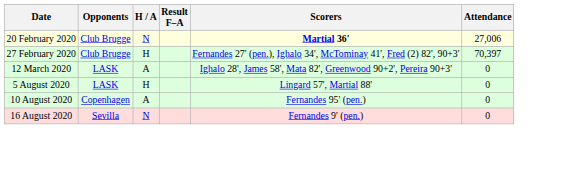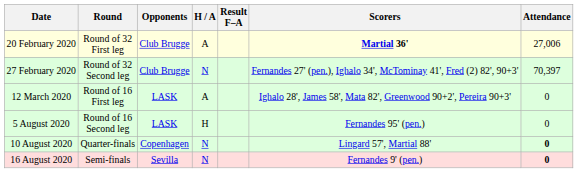+ column: (108, 17)
(146, 38) N -> (205, 44) A
(146, 54) H -> (205, 70) N
(326, 85) Lingard 57', Martial 88' -> (385, 123) Fernandes 95' (pen.)
(146, 100) A -> (205, 144) N
(326, 100) Fernandes 95' (pen.) -> (385, 144) Lingard 57', Martial 88'
(488, 100) normal -> (547, 144) bold
(488, 116) normal -> (547, 160) bold
